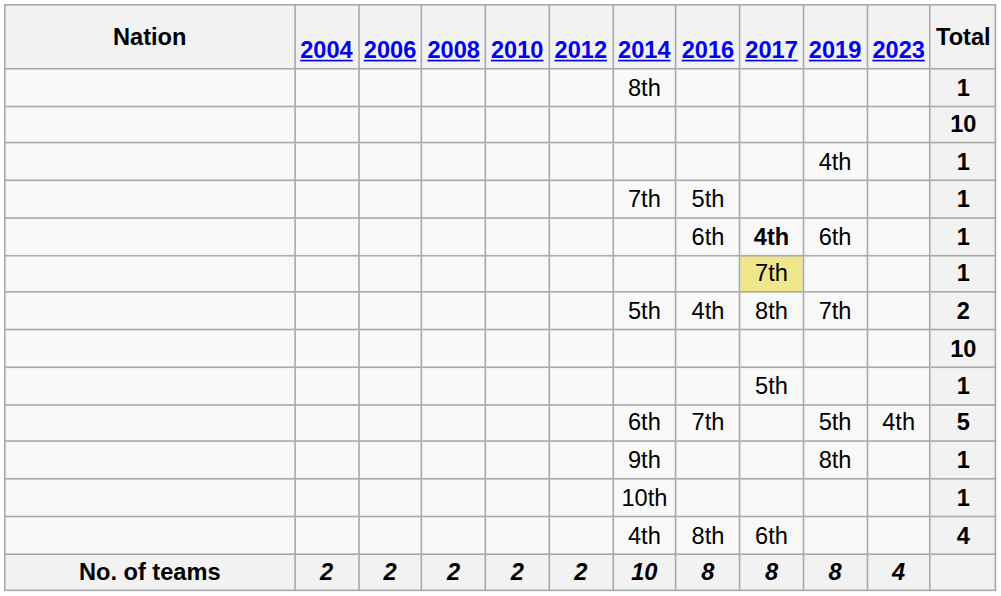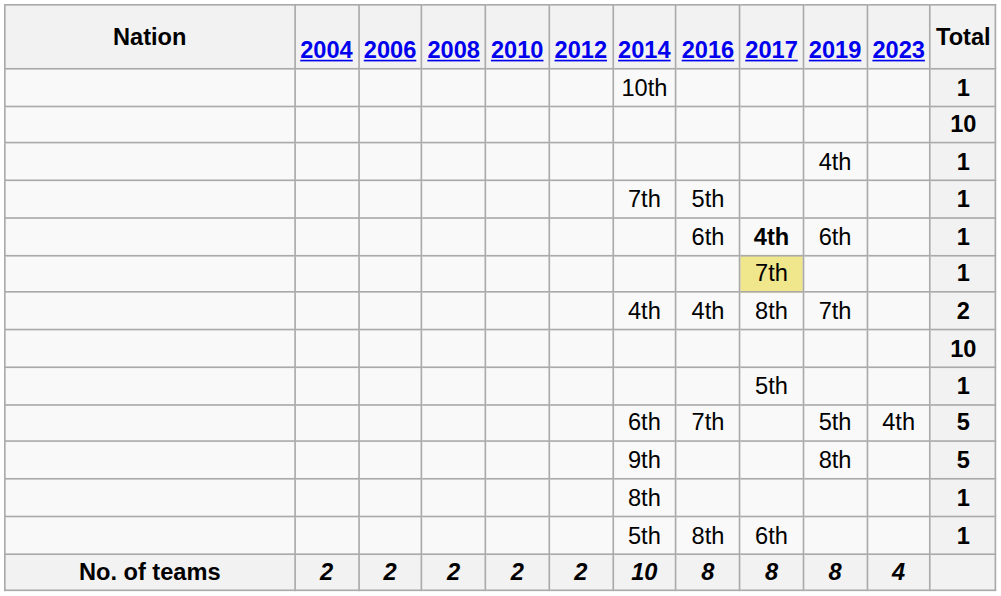(644, 87) 8th -> (644, 87) 10th
(644, 311) 5th -> (644, 311) 4th
(963, 461) 1 -> (963, 461) 5
(644, 498) 10th -> (644, 498) 8th
(644, 535) 4th -> (644, 535) 5th
(963, 535) 4 -> (963, 535) 1
